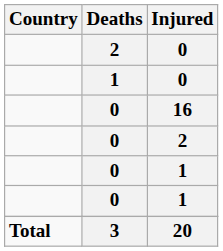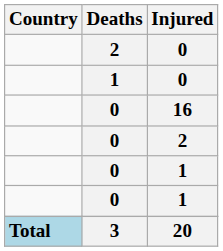(30, 230) no background -> (30, 230) lightblue background
